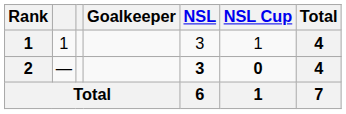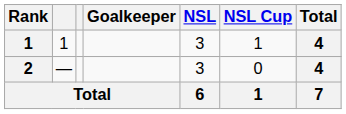(200, 69) bold -> (200, 69) normal
(258, 69) bold -> (258, 69) normal
